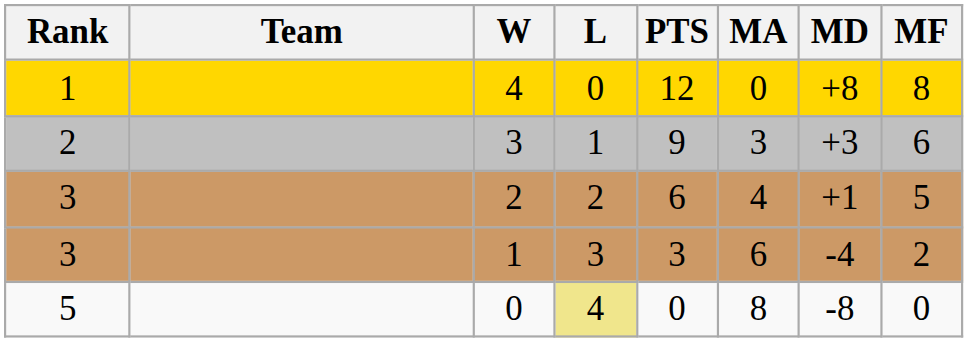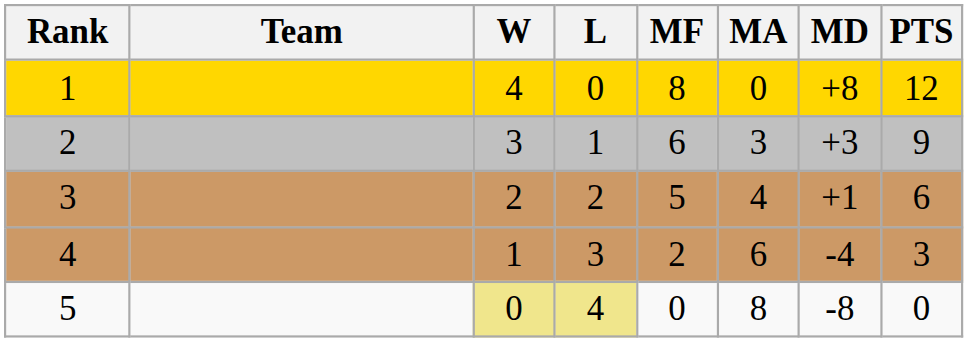columns swapped: (921, 32) <-> (677, 32)
(68, 253) 3 -> (68, 253) 4
(514, 308) no background -> (514, 308) khaki background
